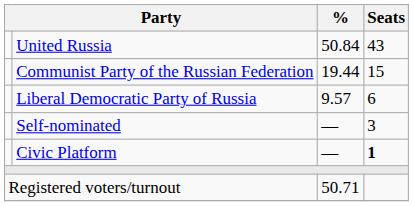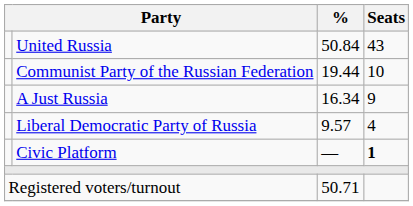(376, 71) 15 -> (376, 71) 10
+ row: (62, 98)
(372, 98) 6 -> (372, 125) 4
- row: (69, 125)
